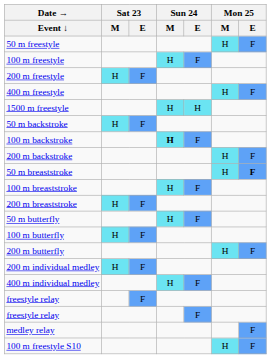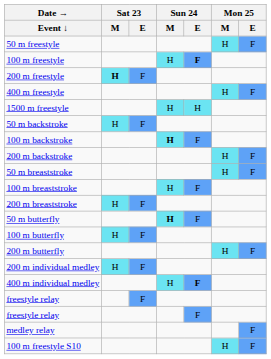(198, 60) normal -> (198, 60) bold
(115, 76) normal -> (115, 76) bold
(253, 171) bold -> (253, 171) normal
(170, 219) normal -> (170, 219) bold
(198, 283) normal -> (198, 283) bold
